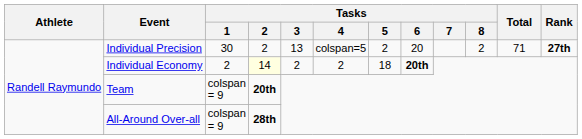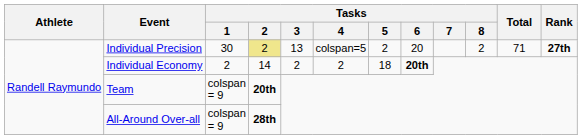(265, 49) no background -> (265, 49) khaki background
(265, 66) lightyellow background -> (265, 66) no background
